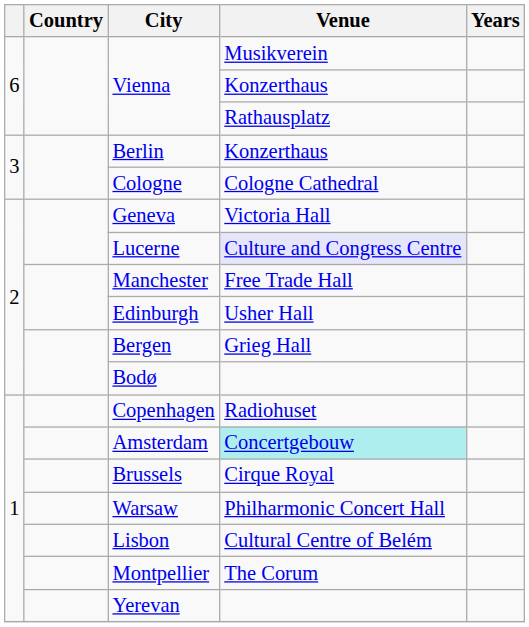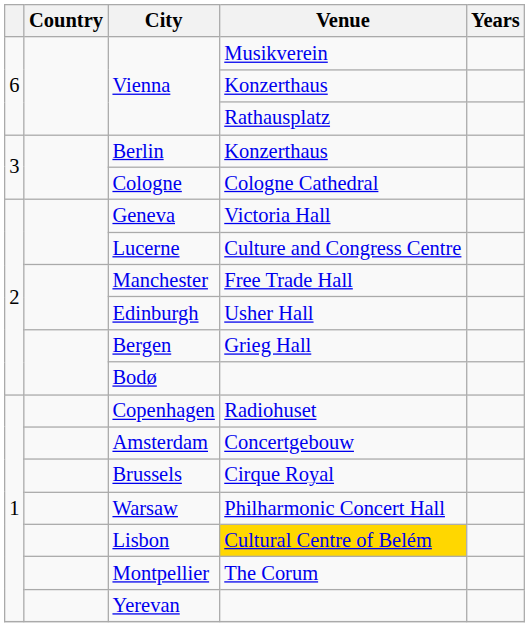(343, 248) lavender background -> (343, 248) no background
(289, 442) paleturquoise background -> (289, 442) no background
(328, 540) no background -> (328, 540) gold background
